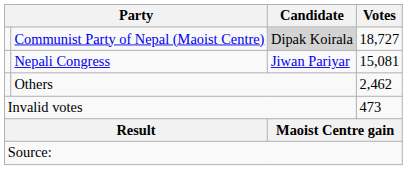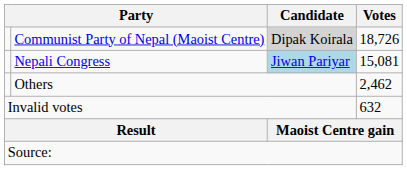(379, 38) 18,727 -> (379, 38) 18,726
(310, 61) no background -> (310, 61) lightblue background
(370, 107) 473 -> (370, 107) 632
